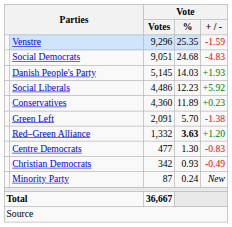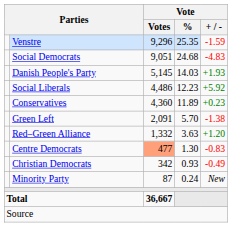(190, 133) bold -> (190, 133) normal
(165, 149) no background -> (165, 149) lightsalmon background
